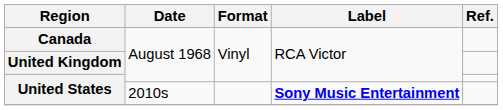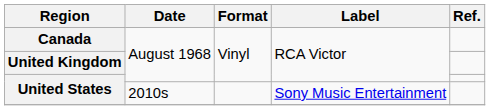(367, 92) bold -> (360, 92) normal
